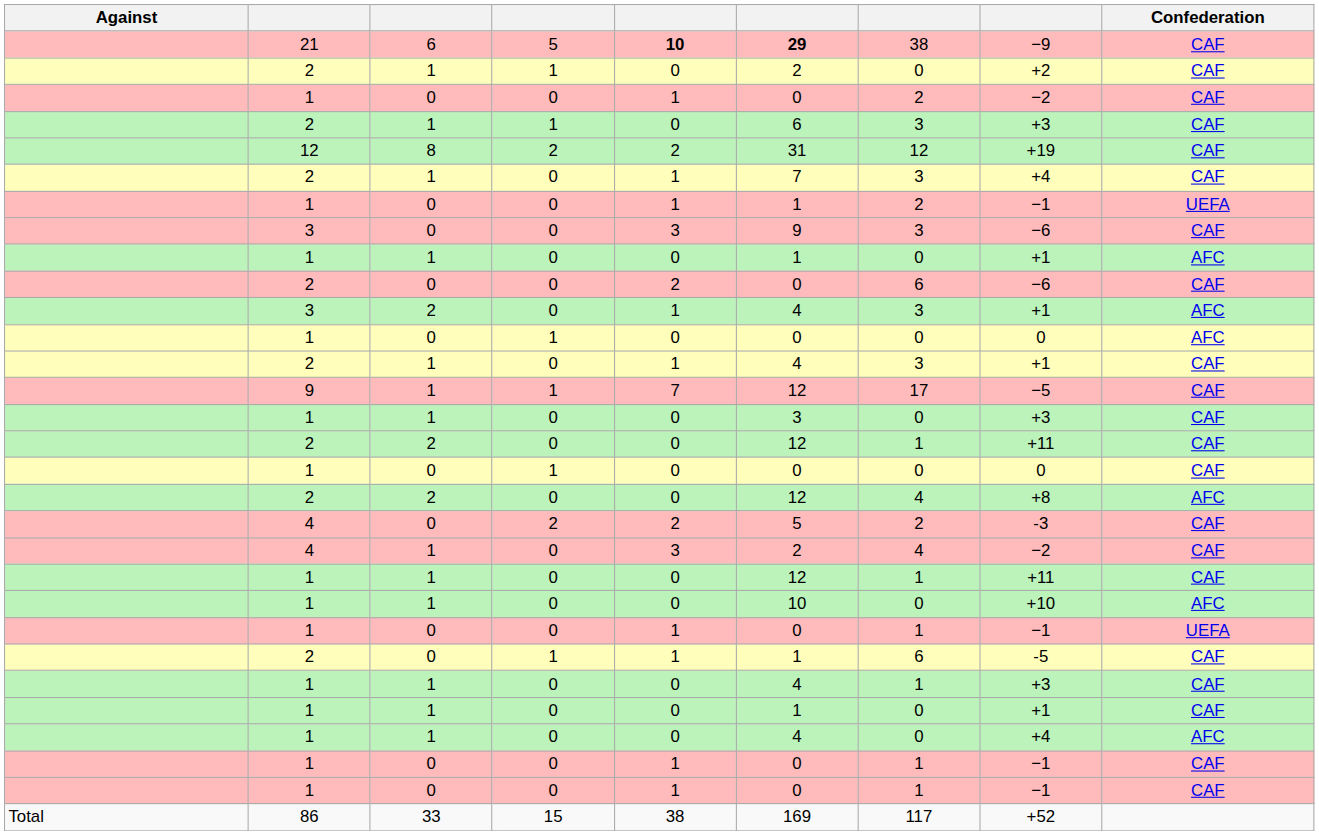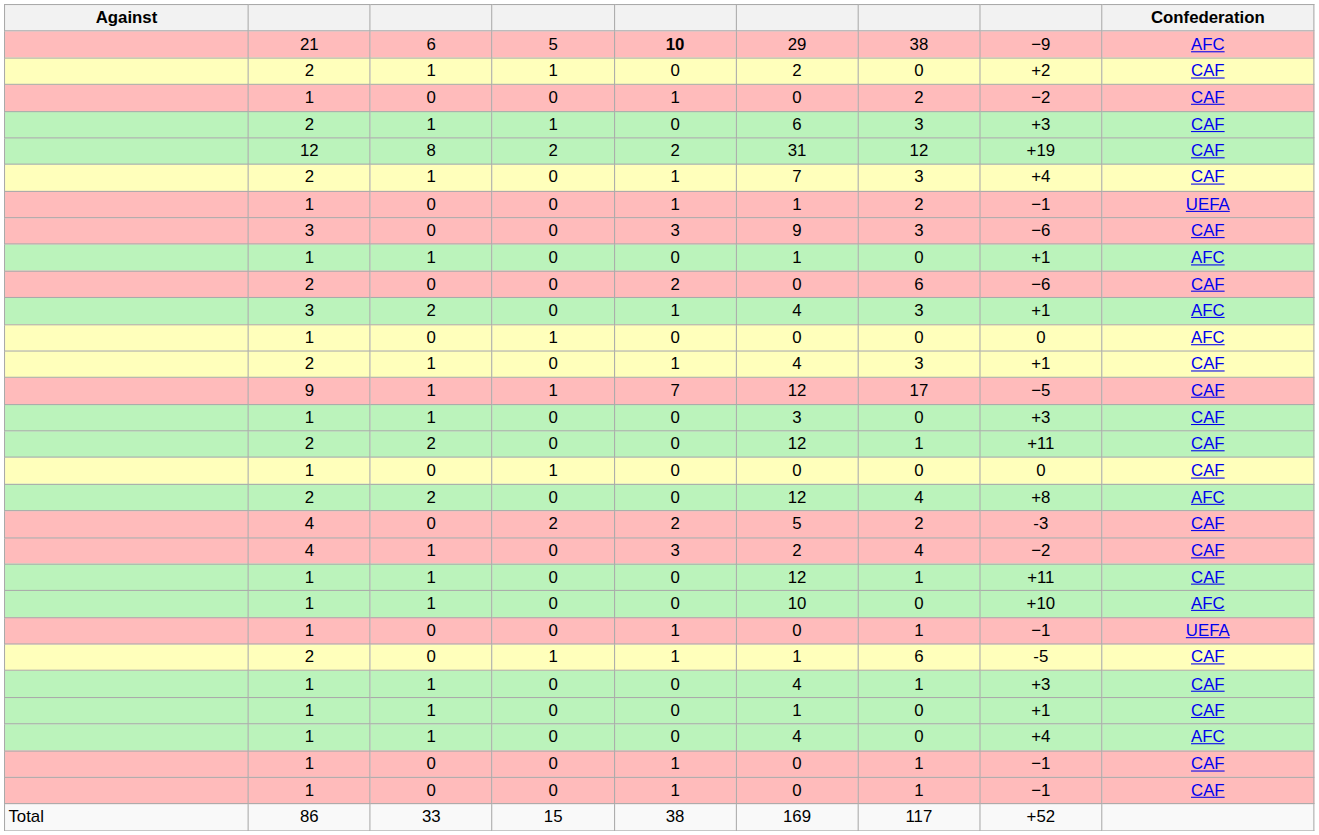(797, 44) bold -> (797, 44) normal
(1208, 44) CAF -> (1208, 44) AFC
